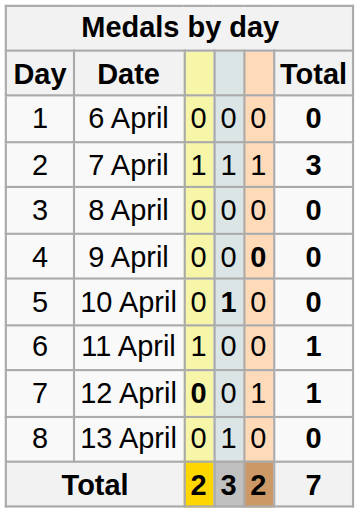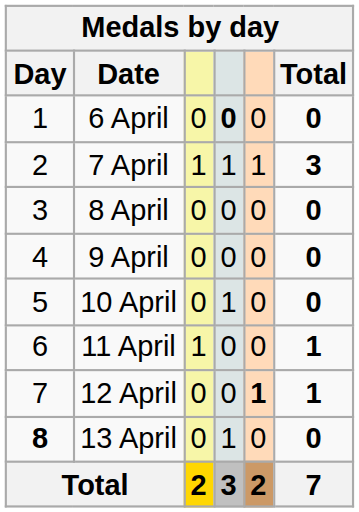(228, 119) normal -> (228, 119) bold
(258, 256) bold -> (258, 256) normal
(228, 302) bold -> (228, 302) normal
(199, 393) bold -> (199, 393) normal
(258, 393) normal -> (258, 393) bold
(40, 439) normal -> (40, 439) bold
